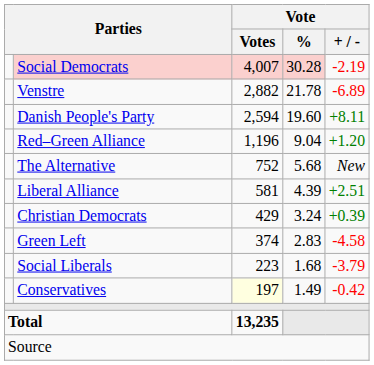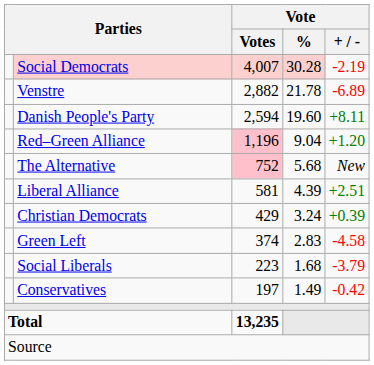(261, 141) no background -> (261, 141) pink background
(267, 166) no background -> (267, 166) pink background
(267, 290) lightyellow background -> (267, 290) no background
